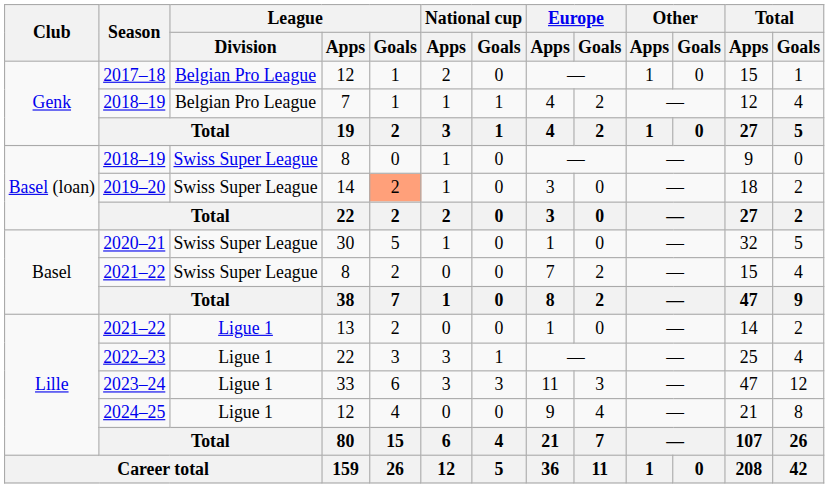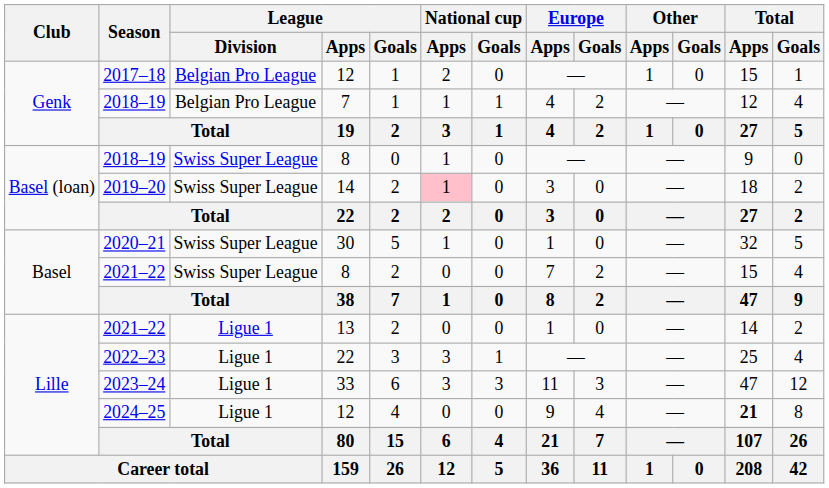(395, 187) lightsalmon background -> (395, 187) no background
(446, 187) no background -> (446, 187) pink background
(749, 412) normal -> (749, 412) bold
